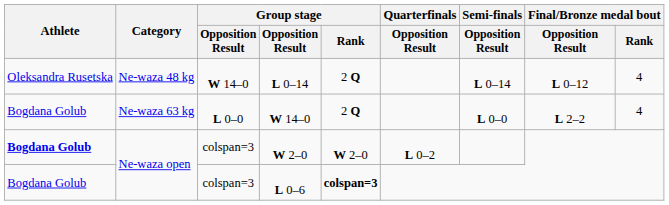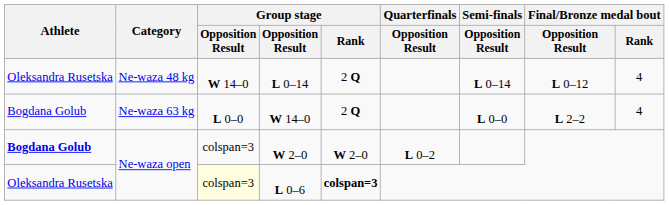(47, 183) Bogdana Golub -> (60, 183) Oleksandra Rusetska
(228, 183) no background -> (228, 183) lightyellow background
